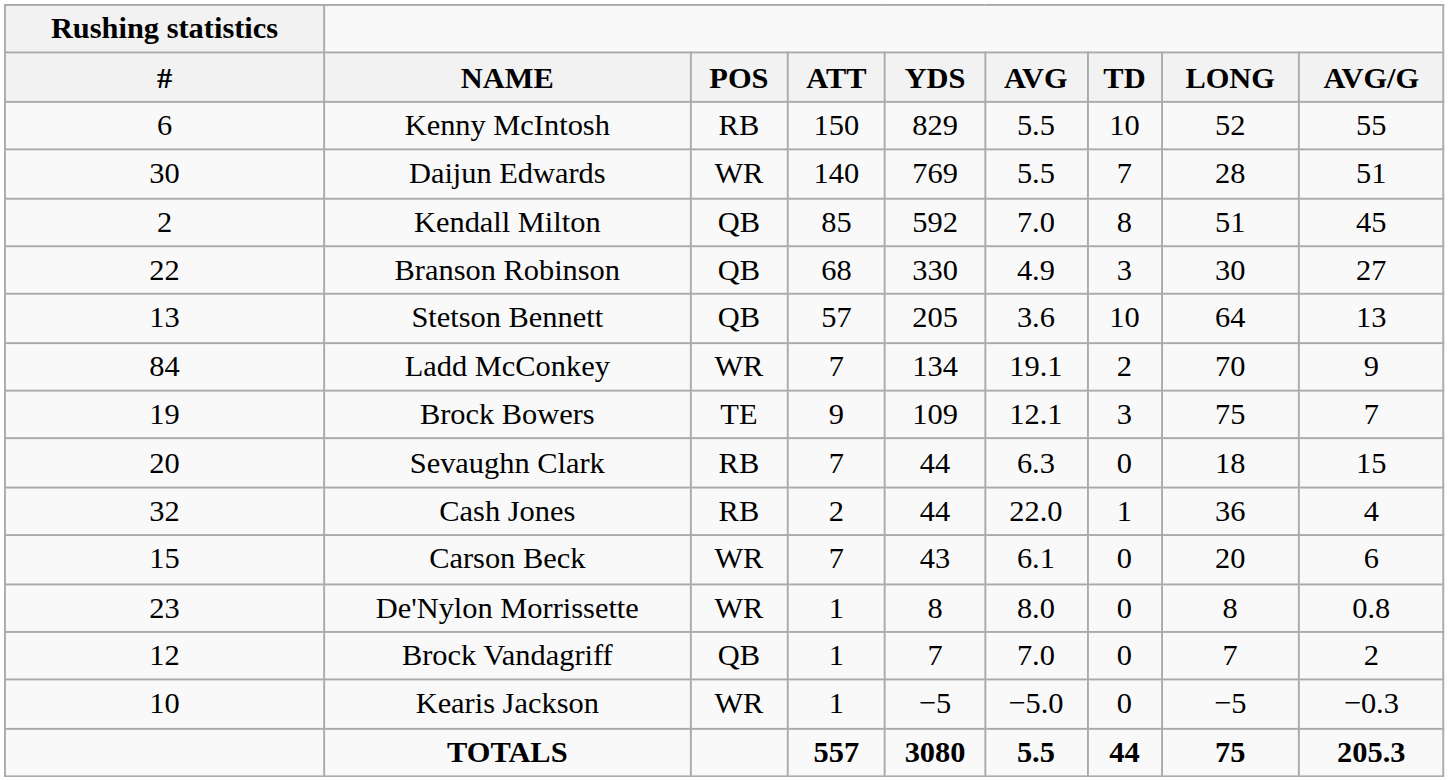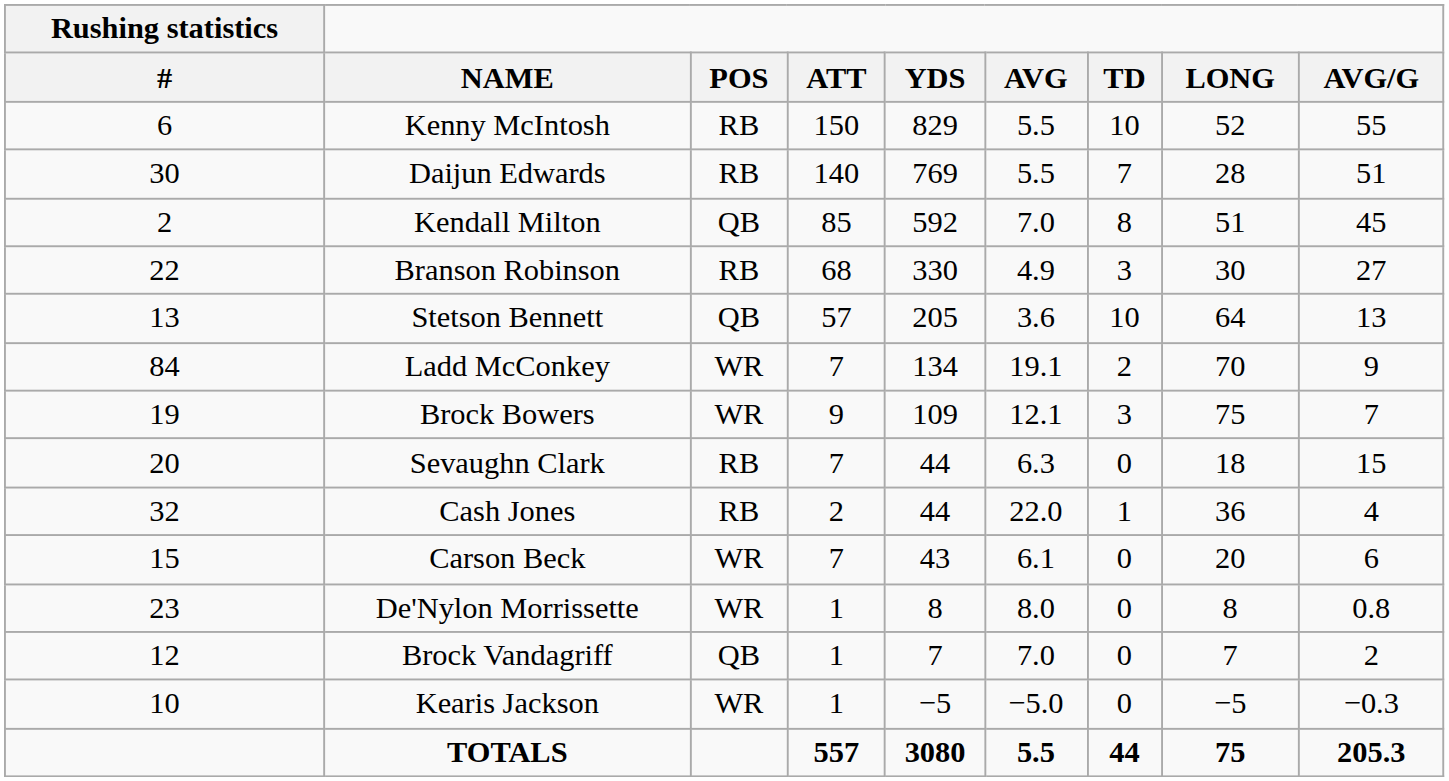(739, 173) WR -> (739, 173) RB
(739, 269) QB -> (739, 269) RB
(739, 414) TE -> (739, 414) WR
